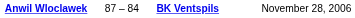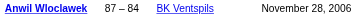(188, 9) bold -> (185, 9) normal
